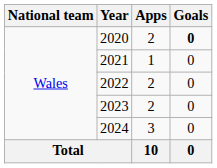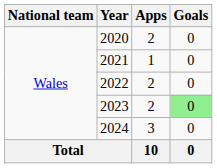(191, 38) bold -> (191, 38) normal
(191, 106) no background -> (191, 106) lightgreen background
